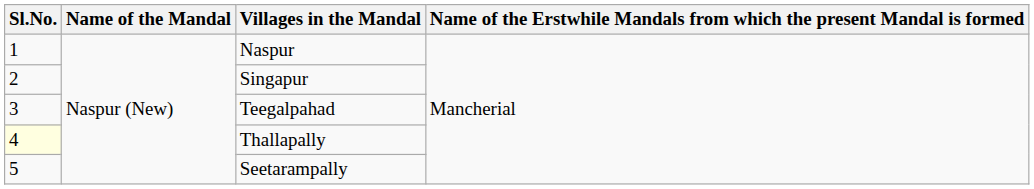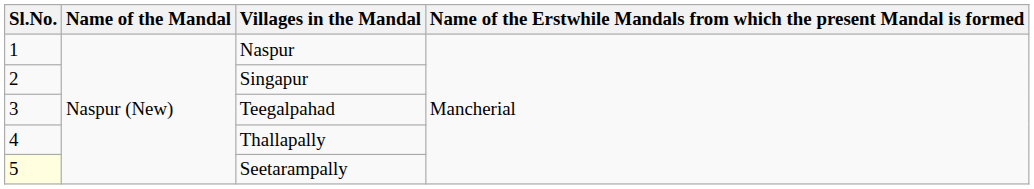(14, 139) lightyellow background -> (14, 139) no background
(14, 169) no background -> (14, 169) lightyellow background
